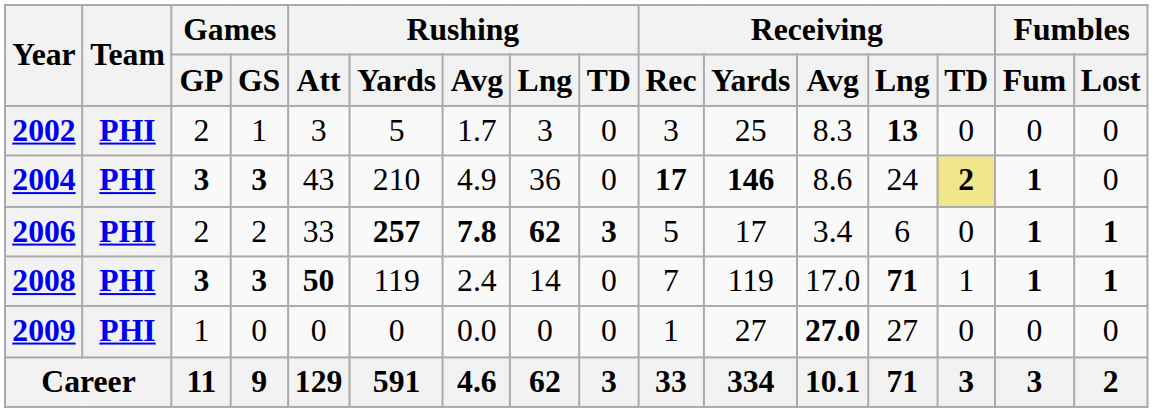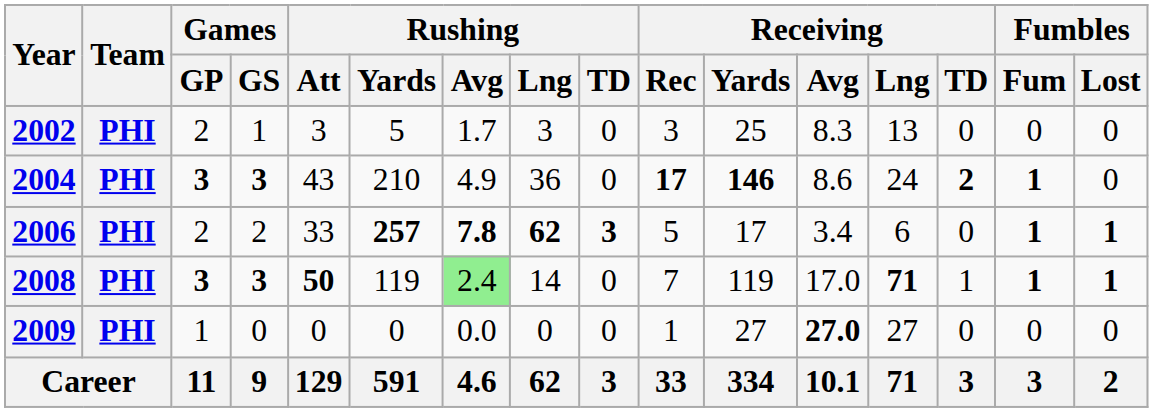(902, 130) bold -> (902, 130) normal
(966, 180) khaki background -> (966, 180) no background
(477, 280) no background -> (477, 280) lightgreen background
